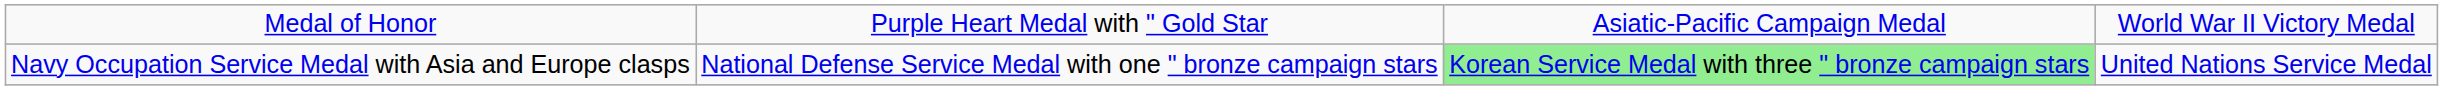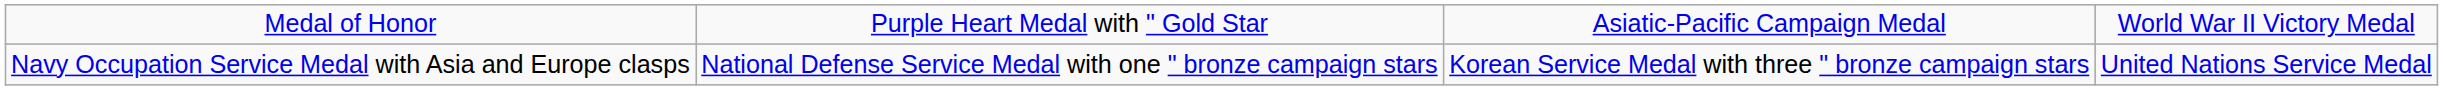(1769, 64) lightgreen background -> (1769, 64) no background
